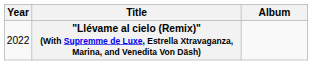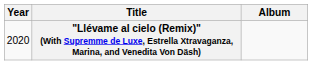(18, 40) 2022 -> (18, 40) 2020
